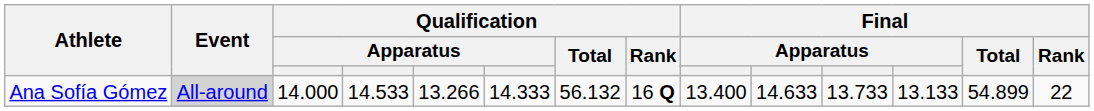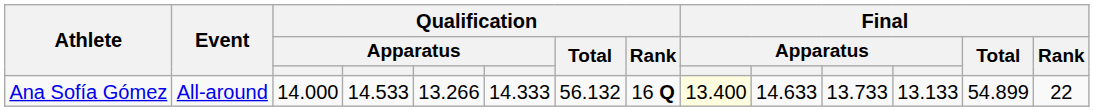(222, 91) lightgrey background -> (222, 91) no background
(716, 91) no background -> (716, 91) lightyellow background
